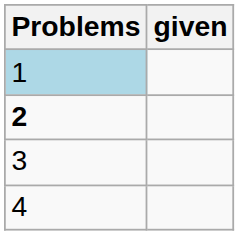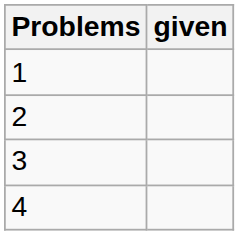(19, 71) lightblue background -> (19, 71) no background
(19, 116) bold -> (19, 116) normal
